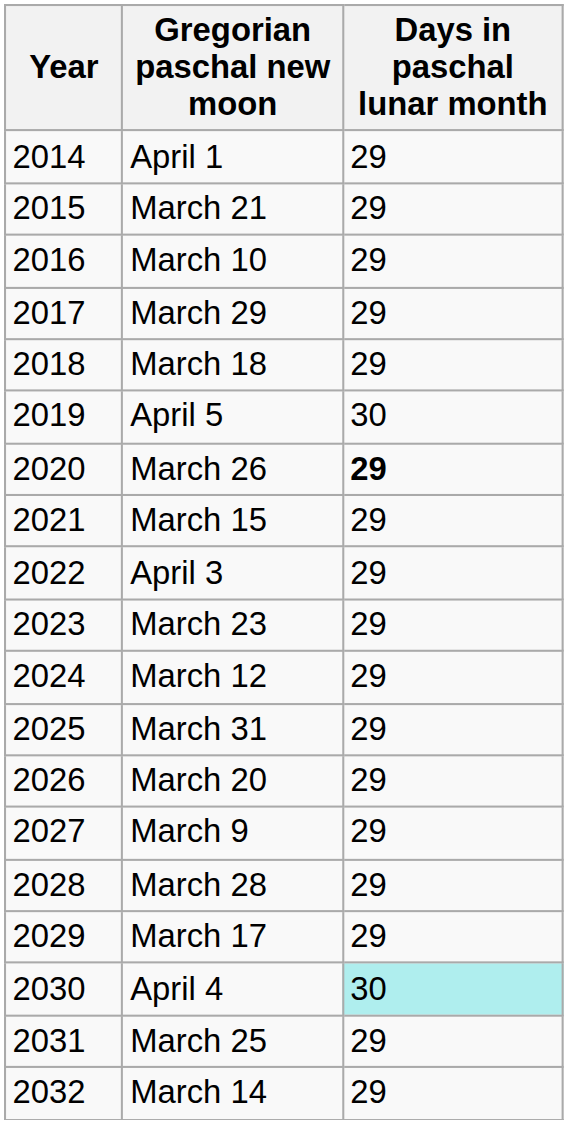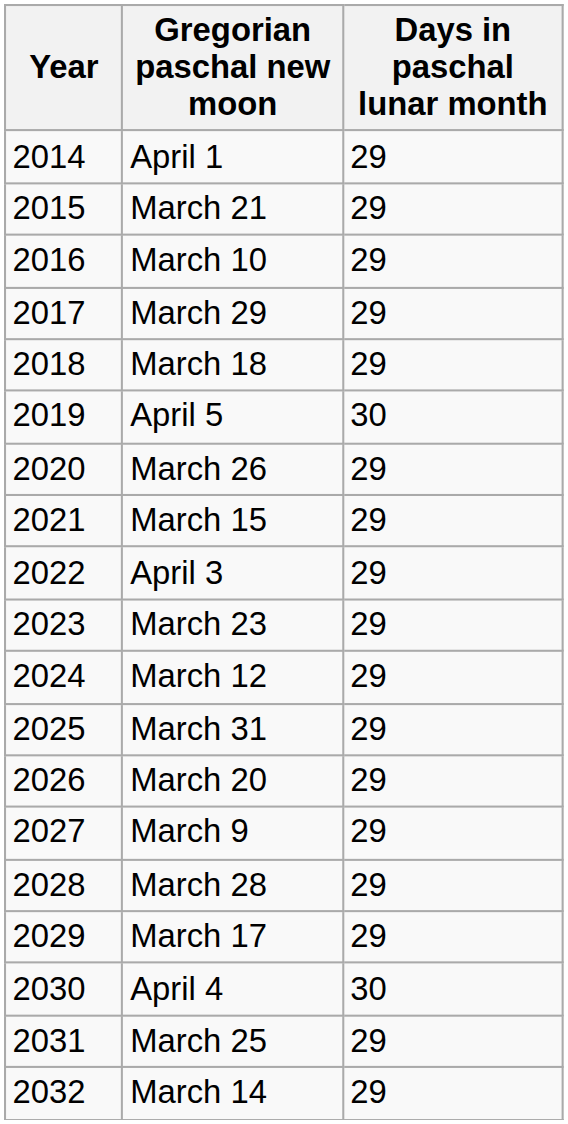(369, 468) bold -> (369, 468) normal
(369, 988) paleturquoise background -> (369, 988) no background
